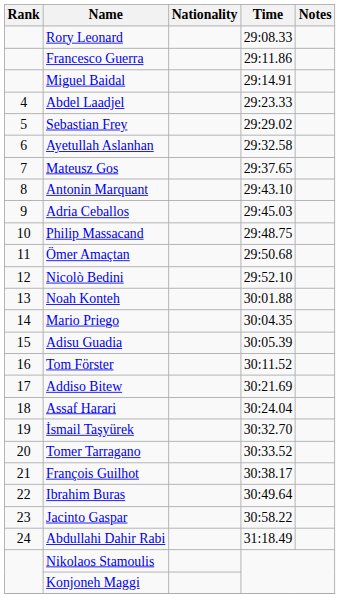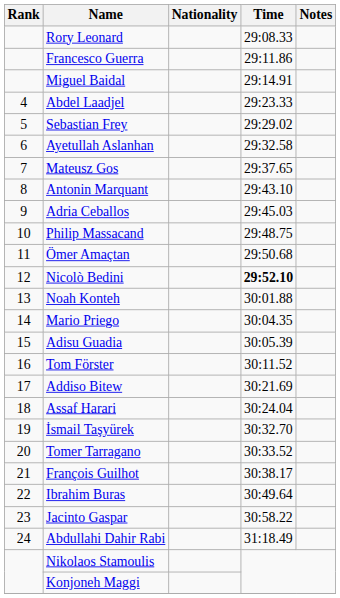(268, 277) normal -> (268, 277) bold
